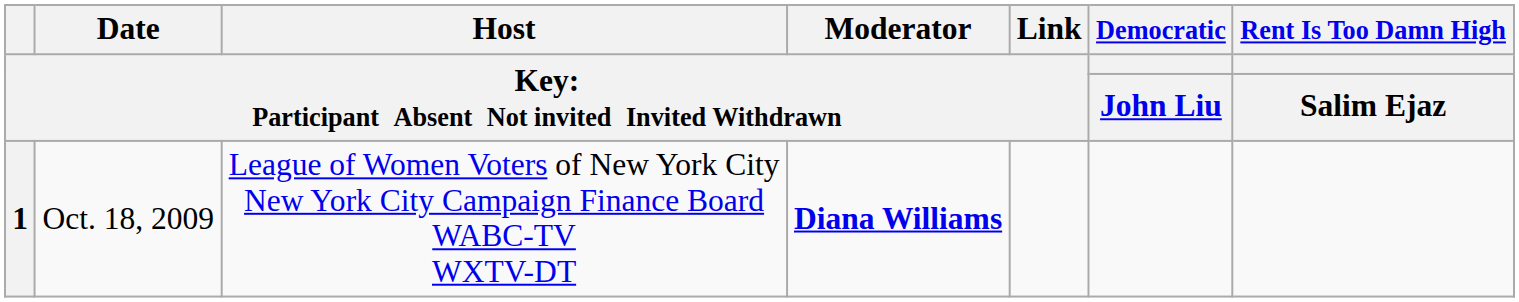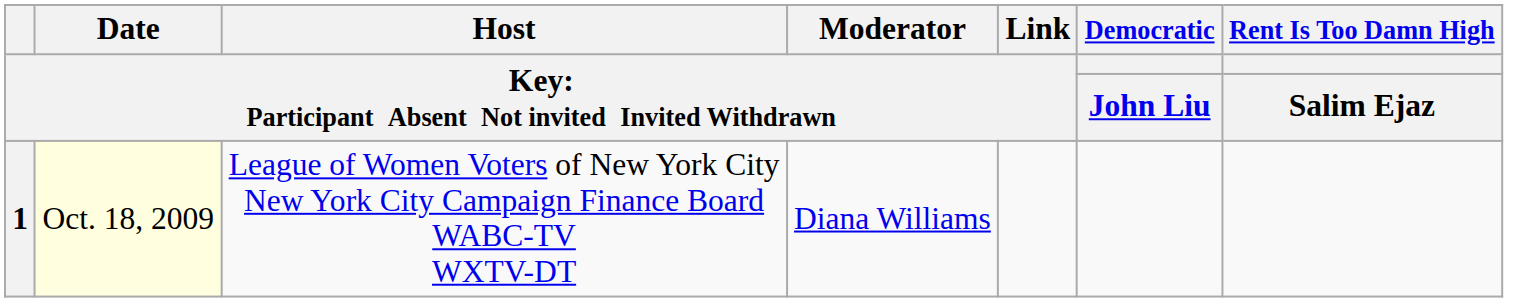(128, 218) no background -> (128, 218) lightyellow background
(898, 218) bold -> (892, 218) normal
